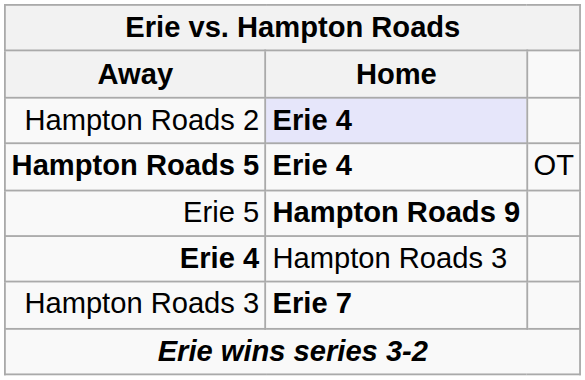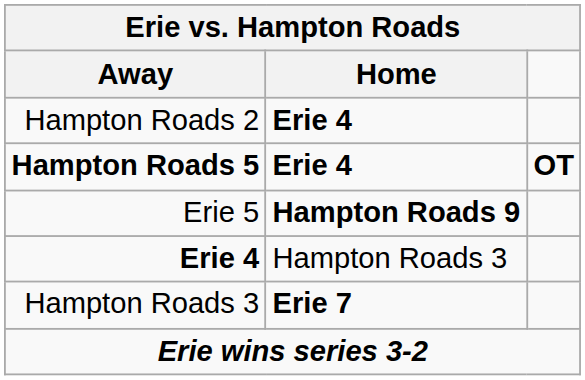(312, 119) lavender background -> (312, 119) no background
(554, 166) normal -> (554, 166) bold
